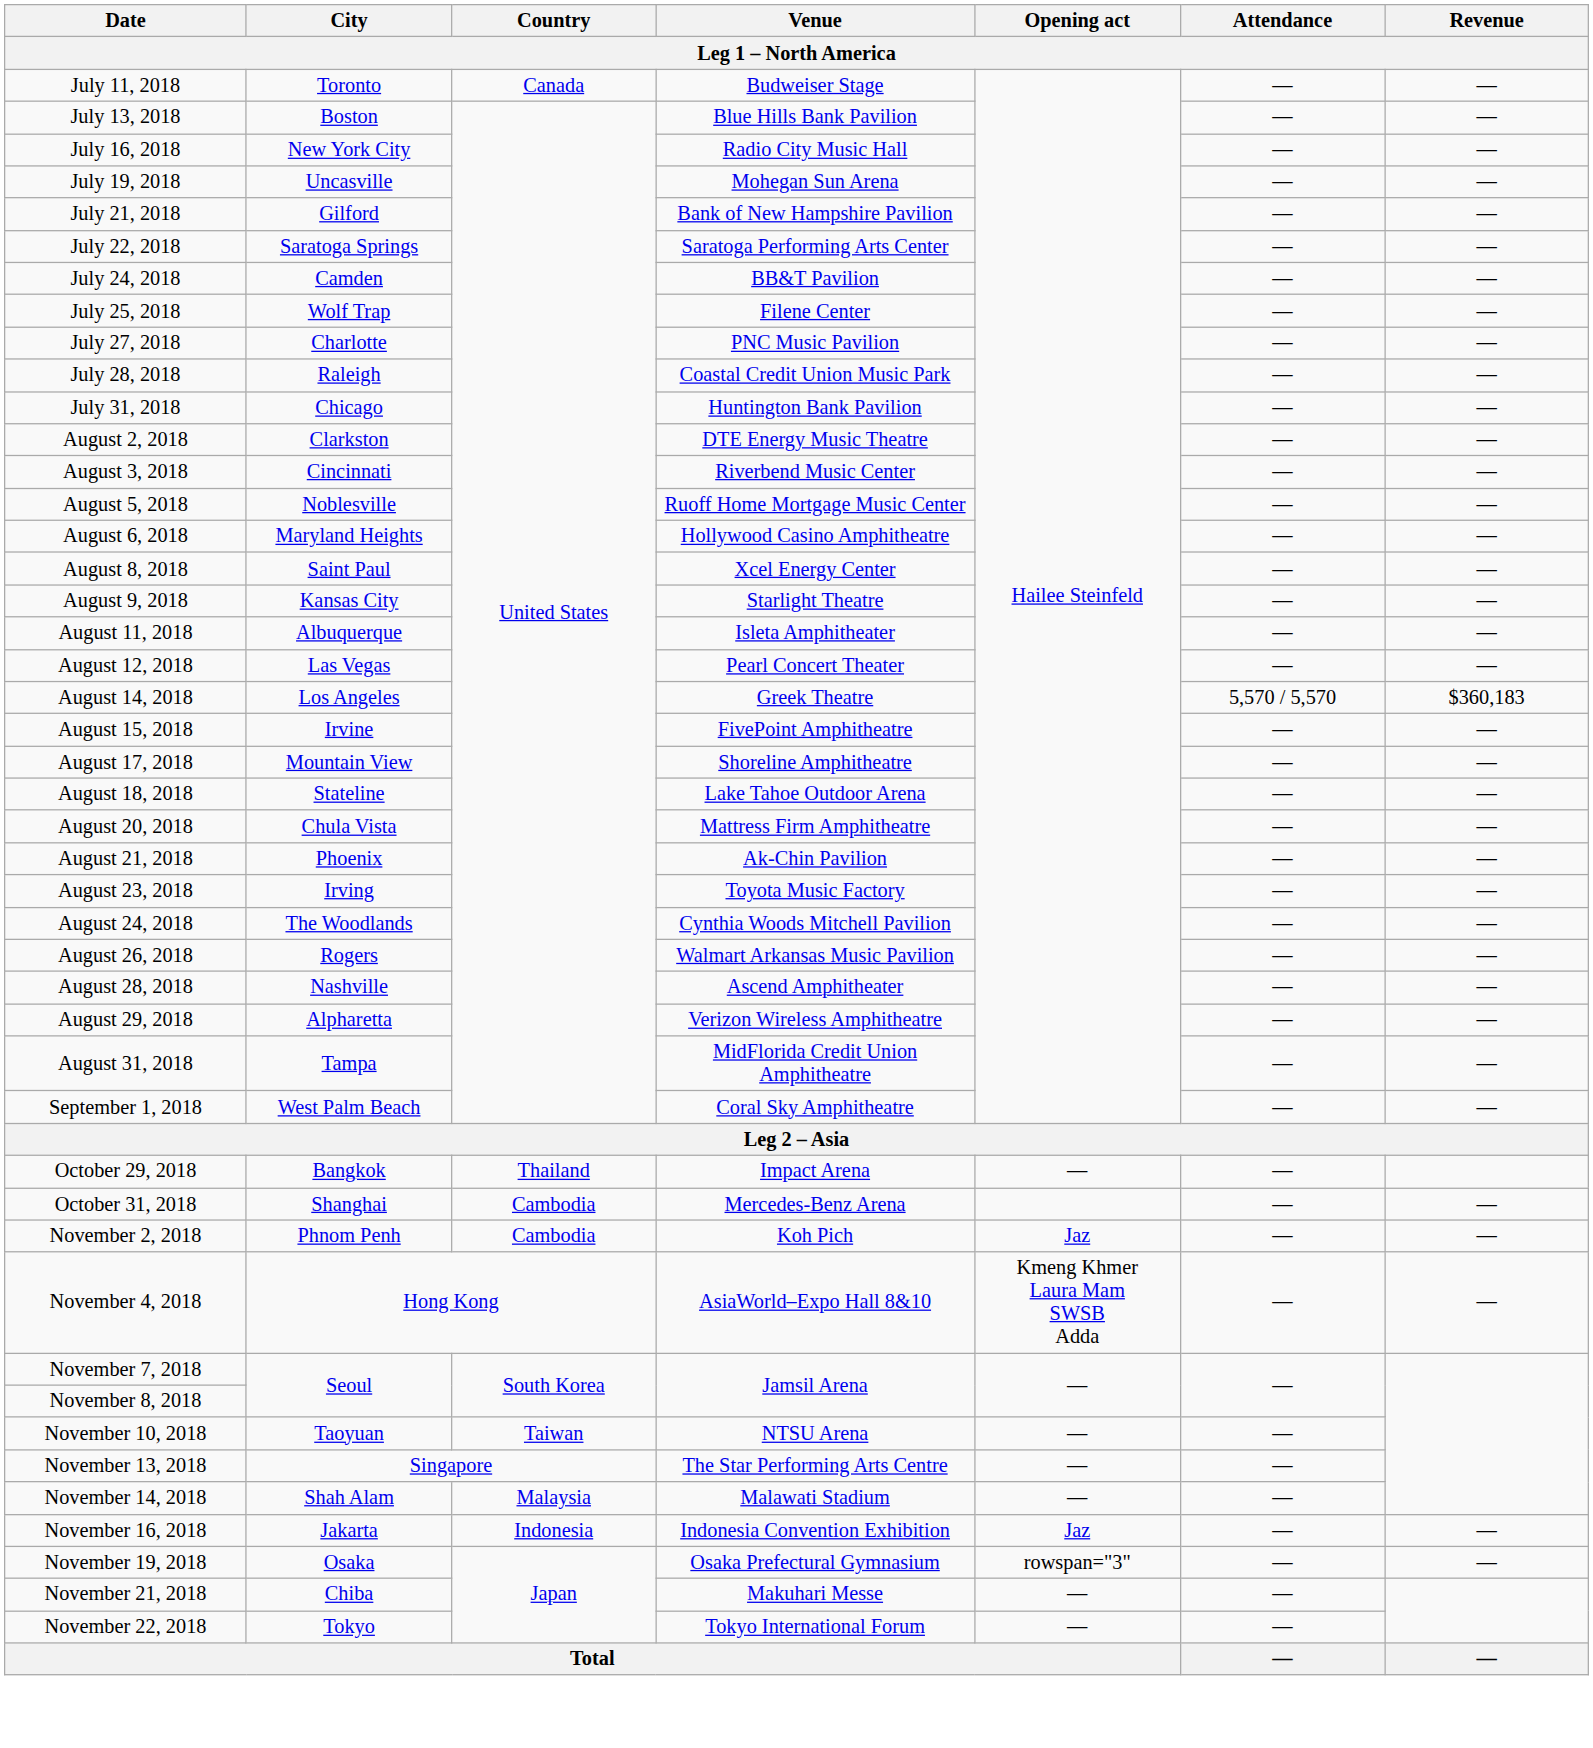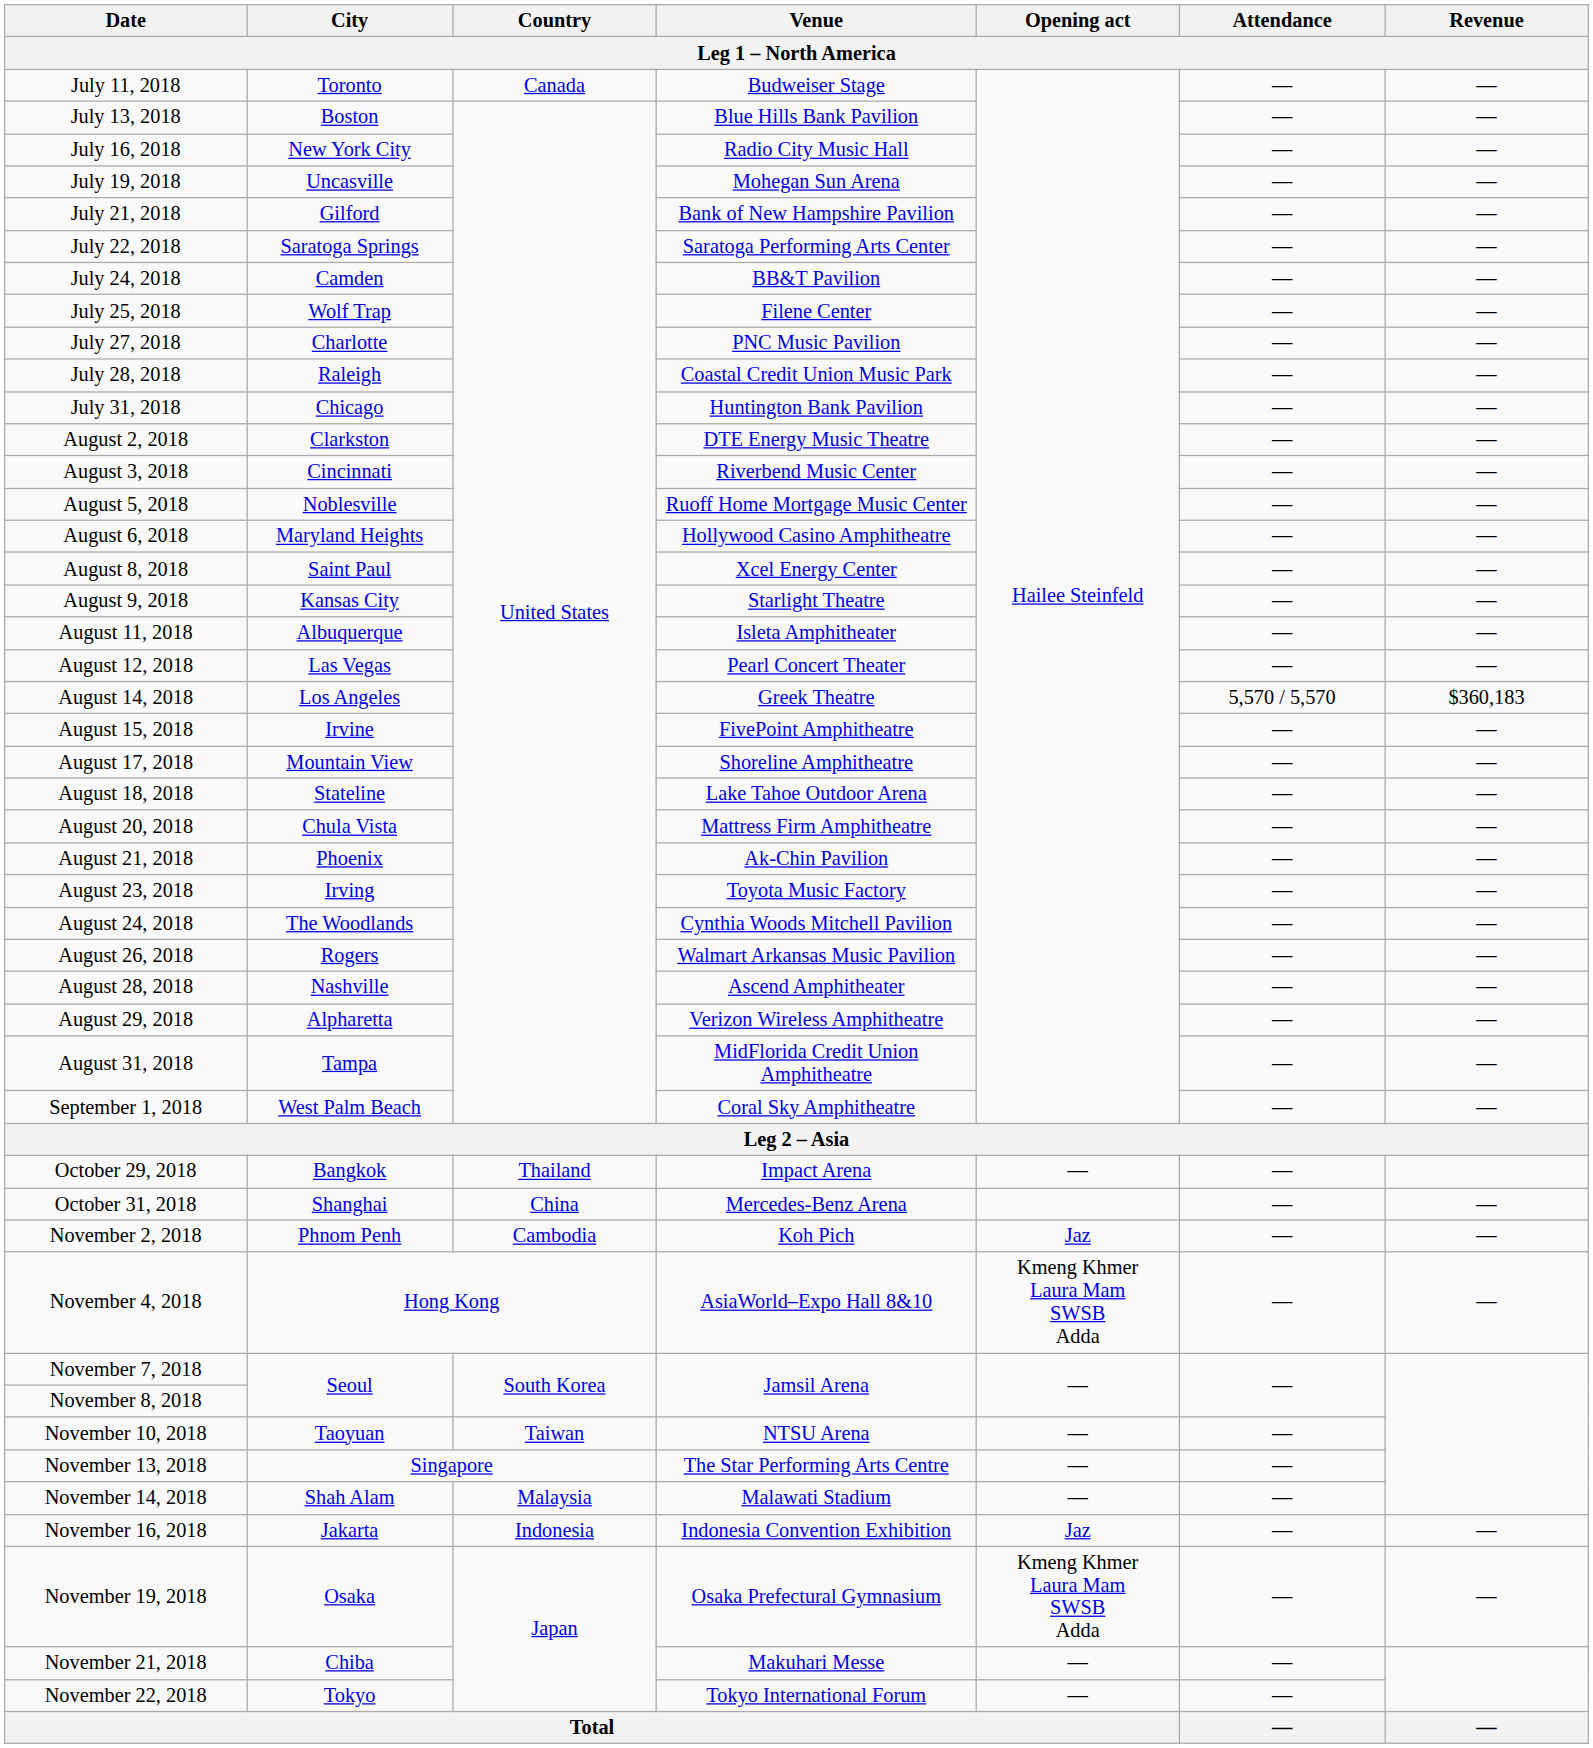(554, 1203) Cambodia -> (555, 1203) China
(1077, 1562) rowspan="3" -> (1078, 1596) Kmeng Khmer Laura Mam SWSB Adda
